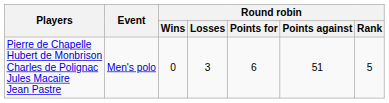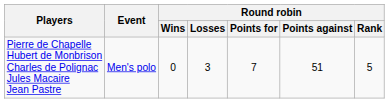(254, 68) 6 -> (254, 68) 7
